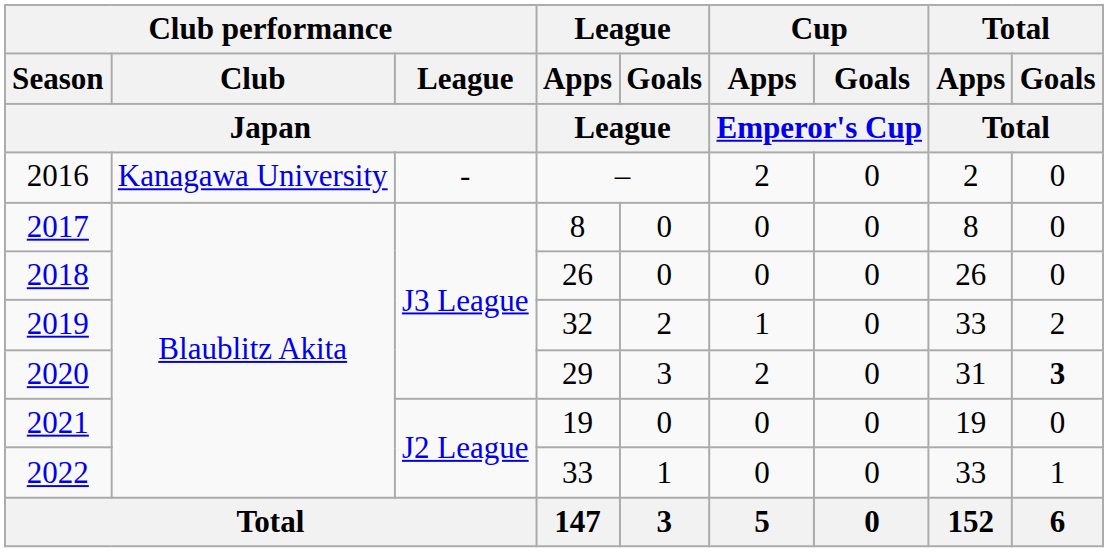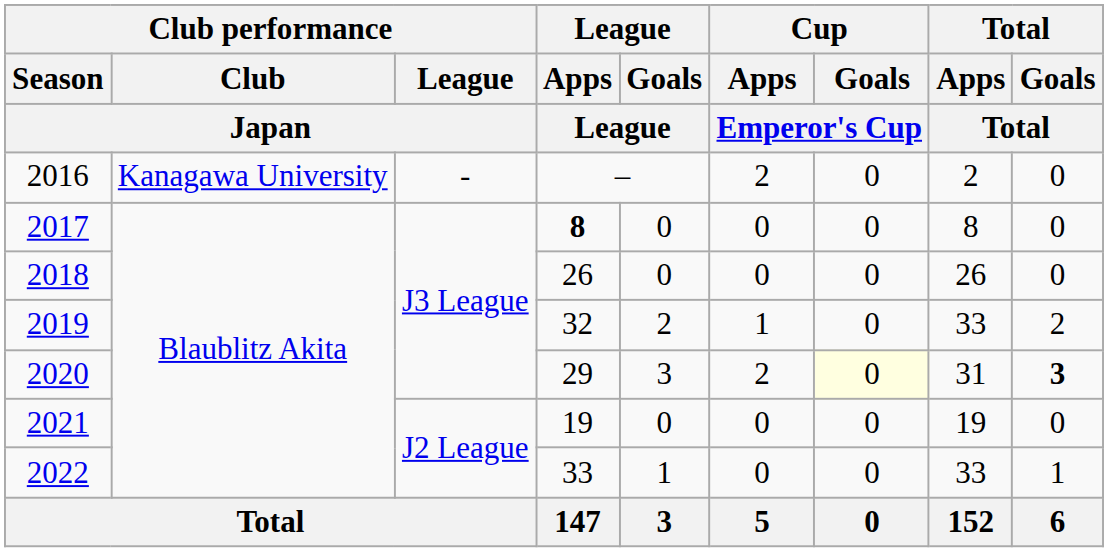(577, 226) normal -> (577, 226) bold
(872, 373) no background -> (872, 373) lightyellow background
